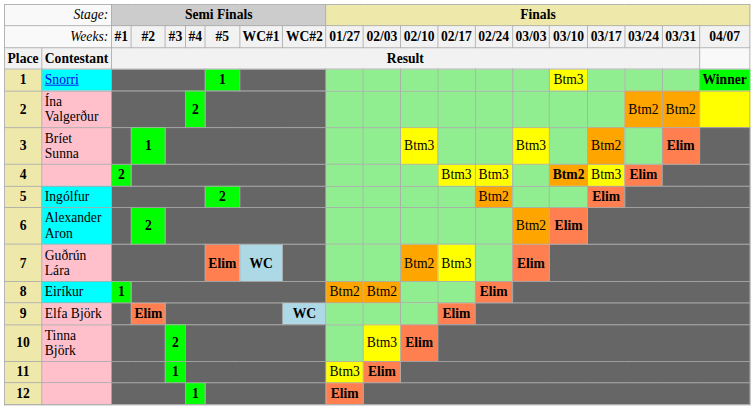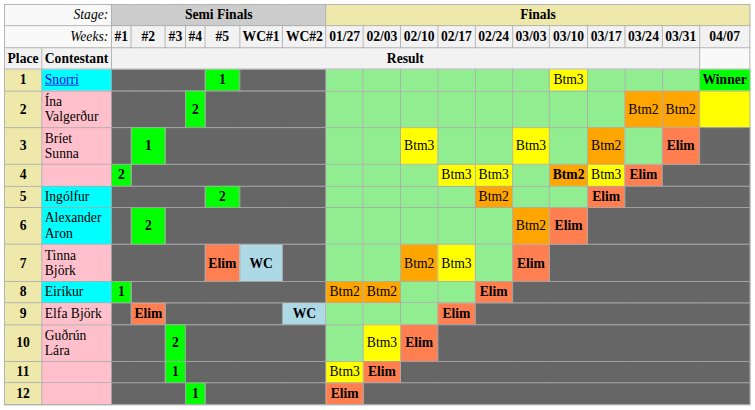(66, 262) Guðrún Lára -> (60, 262) Tinna Björk
(60, 342) Tinna Björk -> (66, 342) Guðrún Lára
